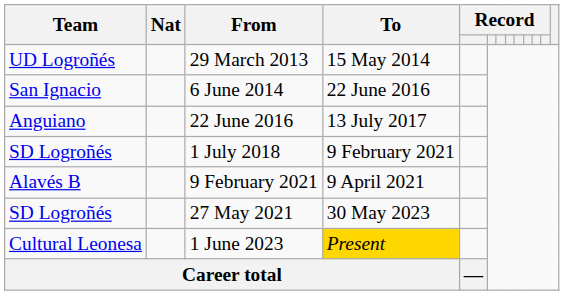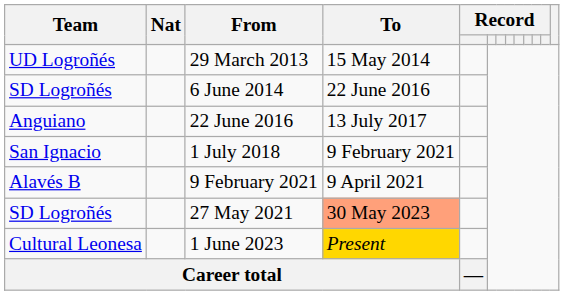(55, 90) San Ignacio -> (60, 90) SD Logroñés
(60, 151) SD Logroñés -> (55, 151) San Ignacio
(378, 212) no background -> (378, 212) lightsalmon background
